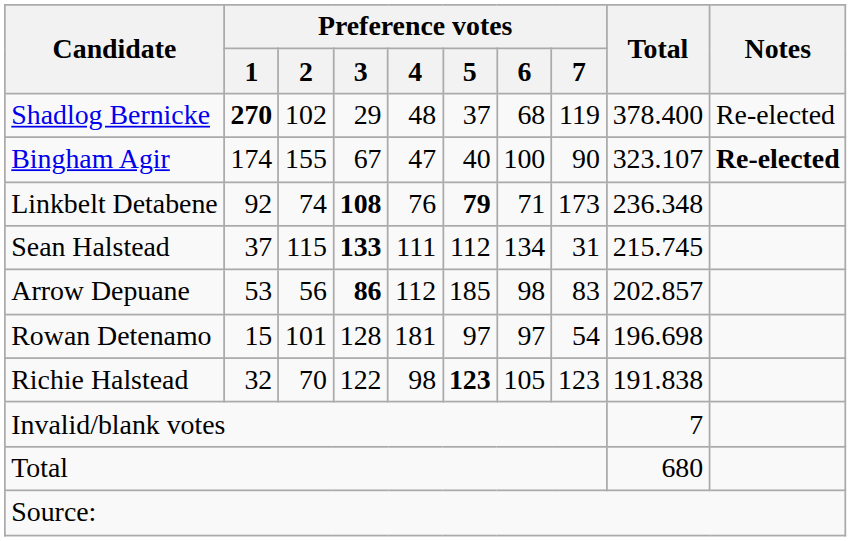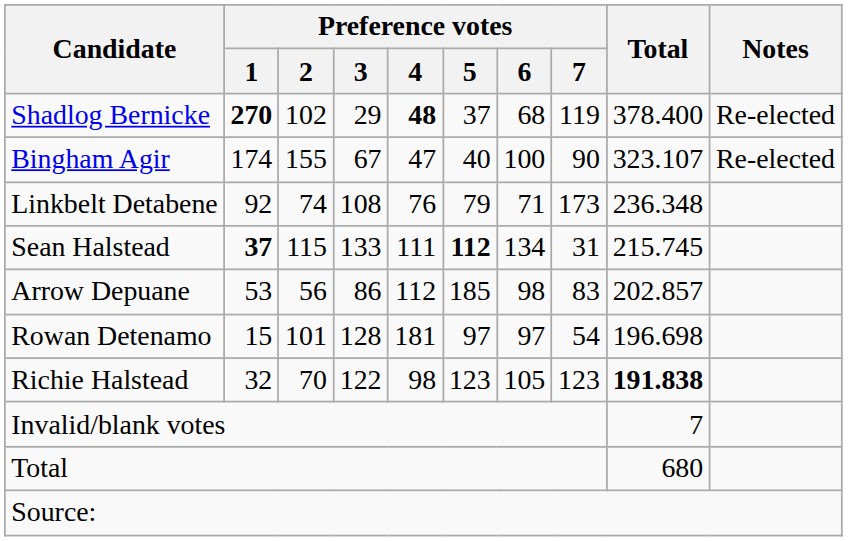(422, 114) normal -> (422, 114) bold
(778, 159) bold -> (775, 159) normal
(361, 203) bold -> (361, 203) normal
(477, 203) bold -> (477, 203) normal
(258, 247) normal -> (258, 247) bold
(361, 247) bold -> (361, 247) normal
(470, 247) normal -> (471, 247) bold
(368, 291) bold -> (368, 291) normal
(470, 379) bold -> (470, 379) normal
(658, 379) normal -> (658, 379) bold
